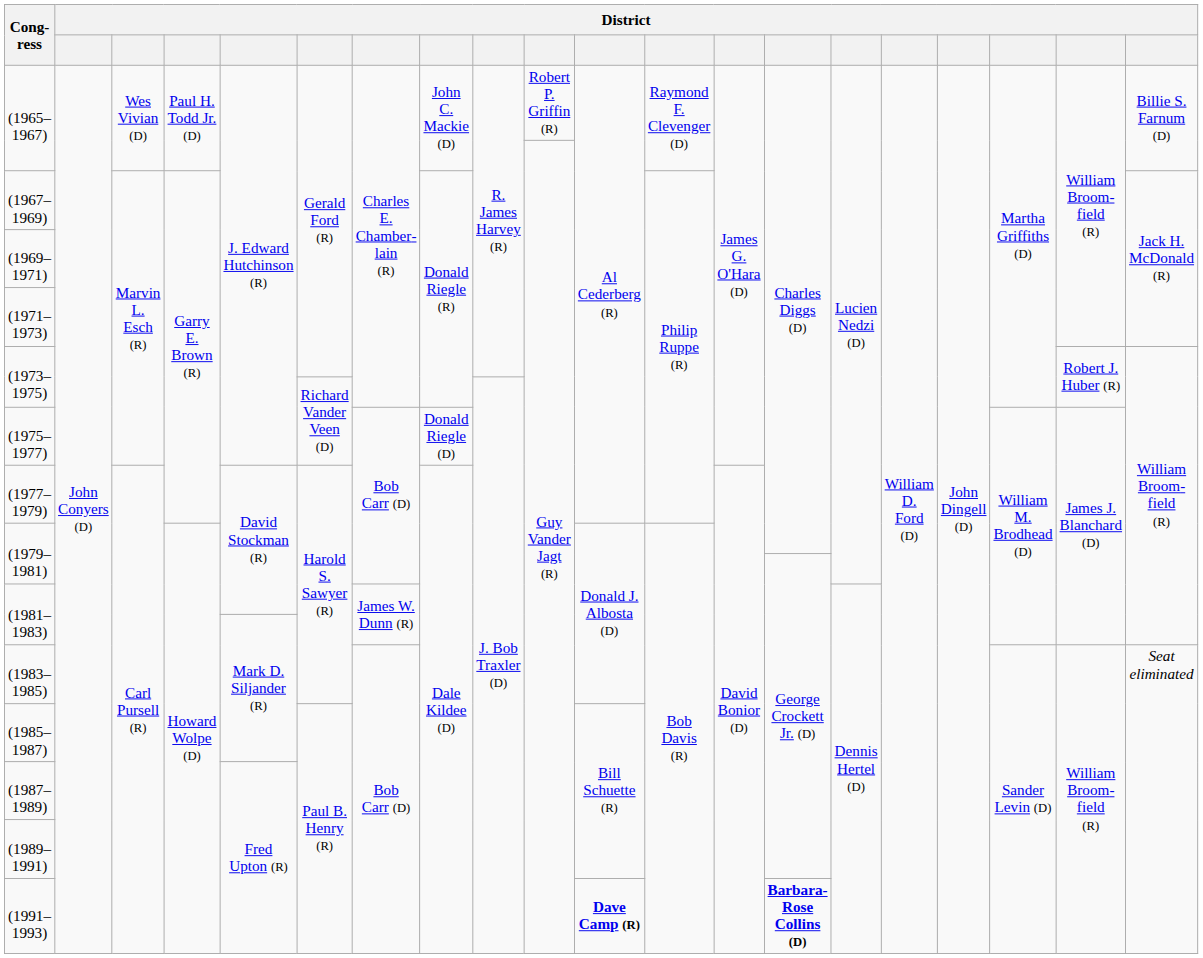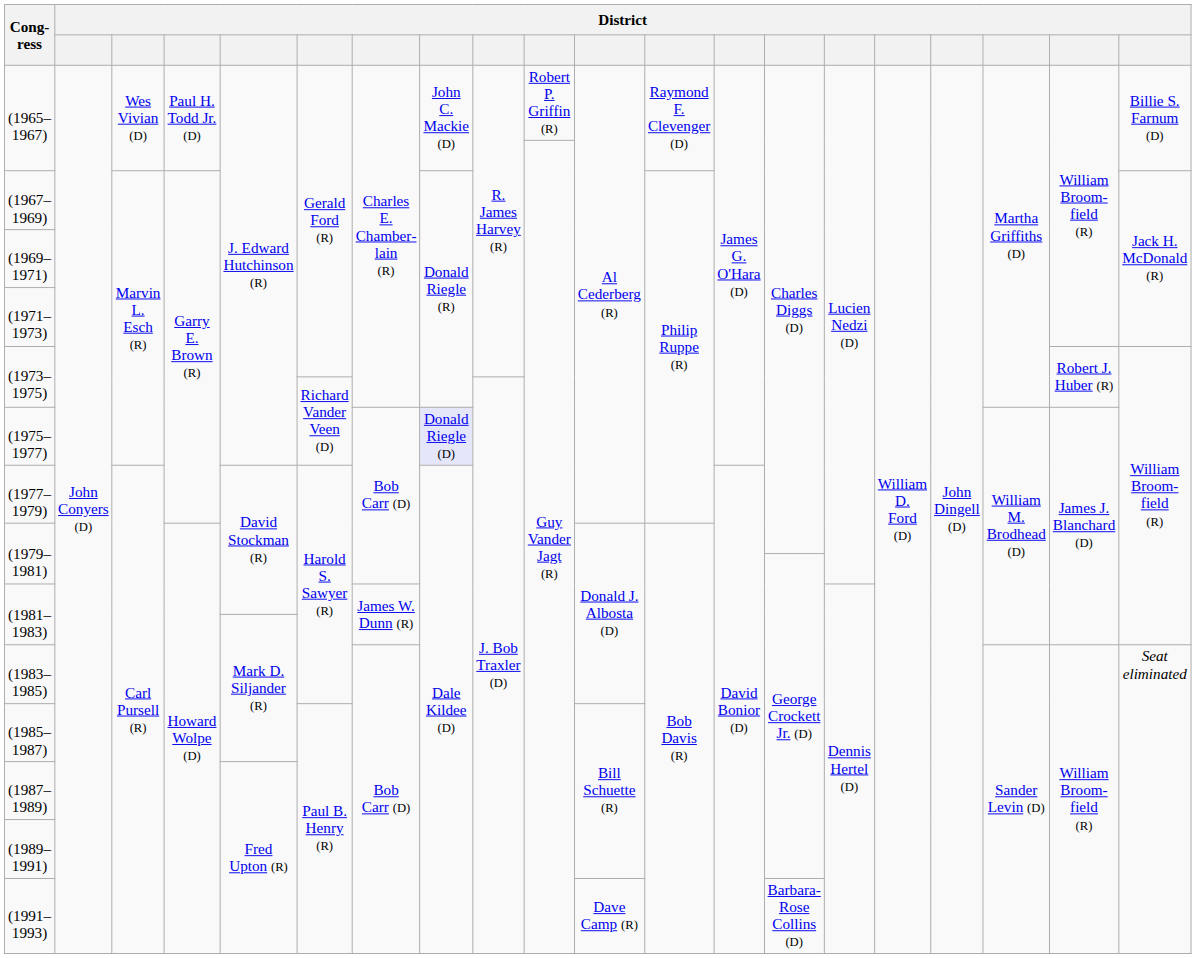(446, 435) no background -> (446, 435) lavender background
(609, 915) bold -> (609, 915) normal
(798, 915) bold -> (794, 915) normal
